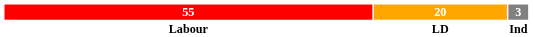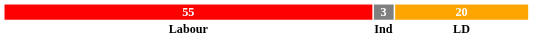columns swapped: (440, 12) <-> (518, 12)
